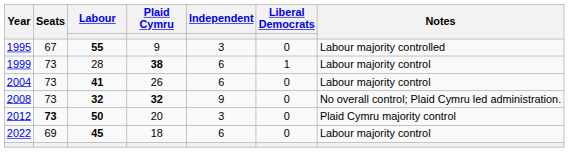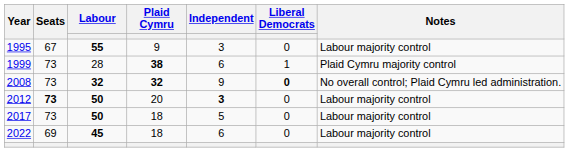(382, 47) Labour majority controlled -> (375, 47) Labour majority control
(375, 64) Labour majority control -> (388, 64) Plaid Cymru majority control
- row: (19, 82)
(287, 99) normal -> (287, 82) bold
(221, 116) normal -> (221, 99) bold
(388, 116) Plaid Cymru majority control -> (375, 99) Labour majority control
+ row: (19, 116)
